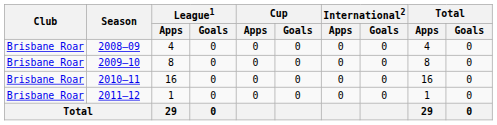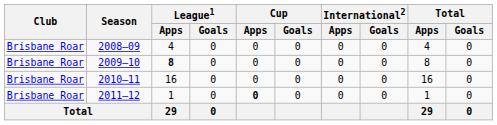(171, 63) normal -> (171, 63) bold
(256, 95) normal -> (256, 95) bold
